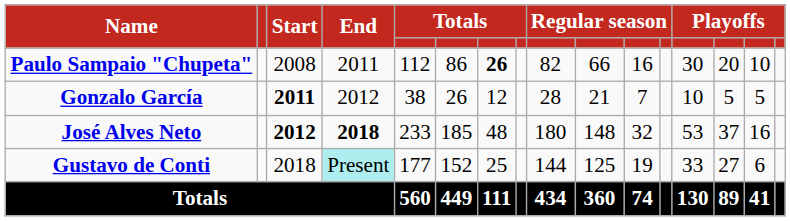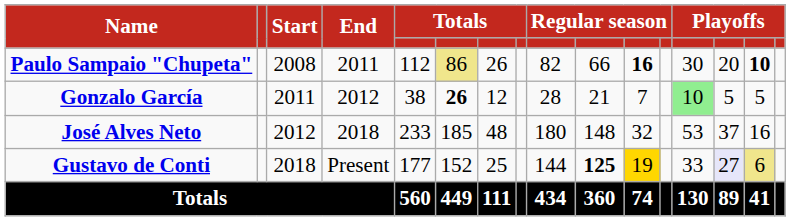(456, 64) no background -> (456, 64) khaki background
(497, 64) bold -> (497, 64) normal
(642, 64) normal -> (642, 64) bold
(760, 64) normal -> (760, 64) bold
(295, 97) bold -> (295, 97) normal
(456, 97) normal -> (456, 97) bold
(693, 97) no background -> (693, 97) lightgreen background
(295, 131) bold -> (295, 131) normal
(358, 131) bold -> (358, 131) normal
(358, 164) paleturquoise background -> (358, 164) no background
(599, 164) normal -> (599, 164) bold
(642, 164) no background -> (642, 164) gold background
(729, 164) no background -> (729, 164) lavender background
(760, 164) no background -> (760, 164) khaki background
